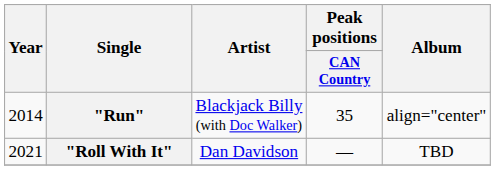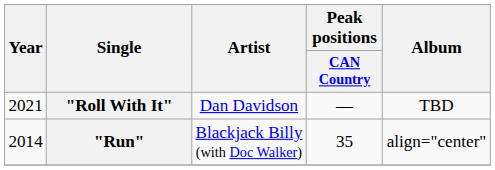rows swapped: (119, 115) <-> (119, 151)
